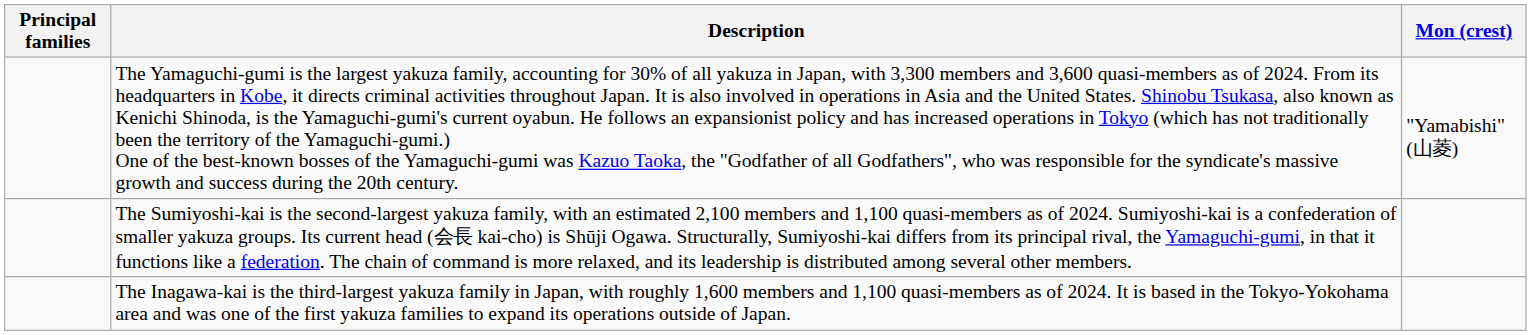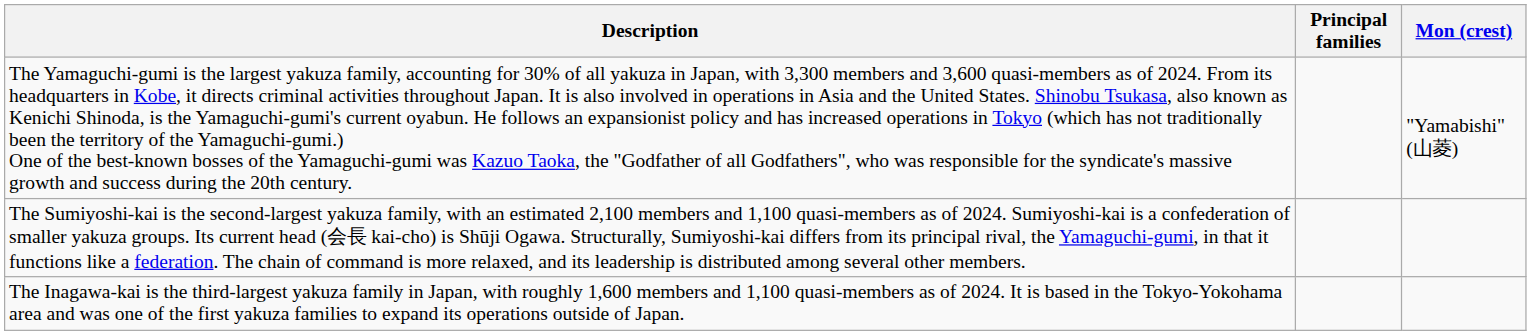columns swapped: (58, 30) <-> (756, 30)
